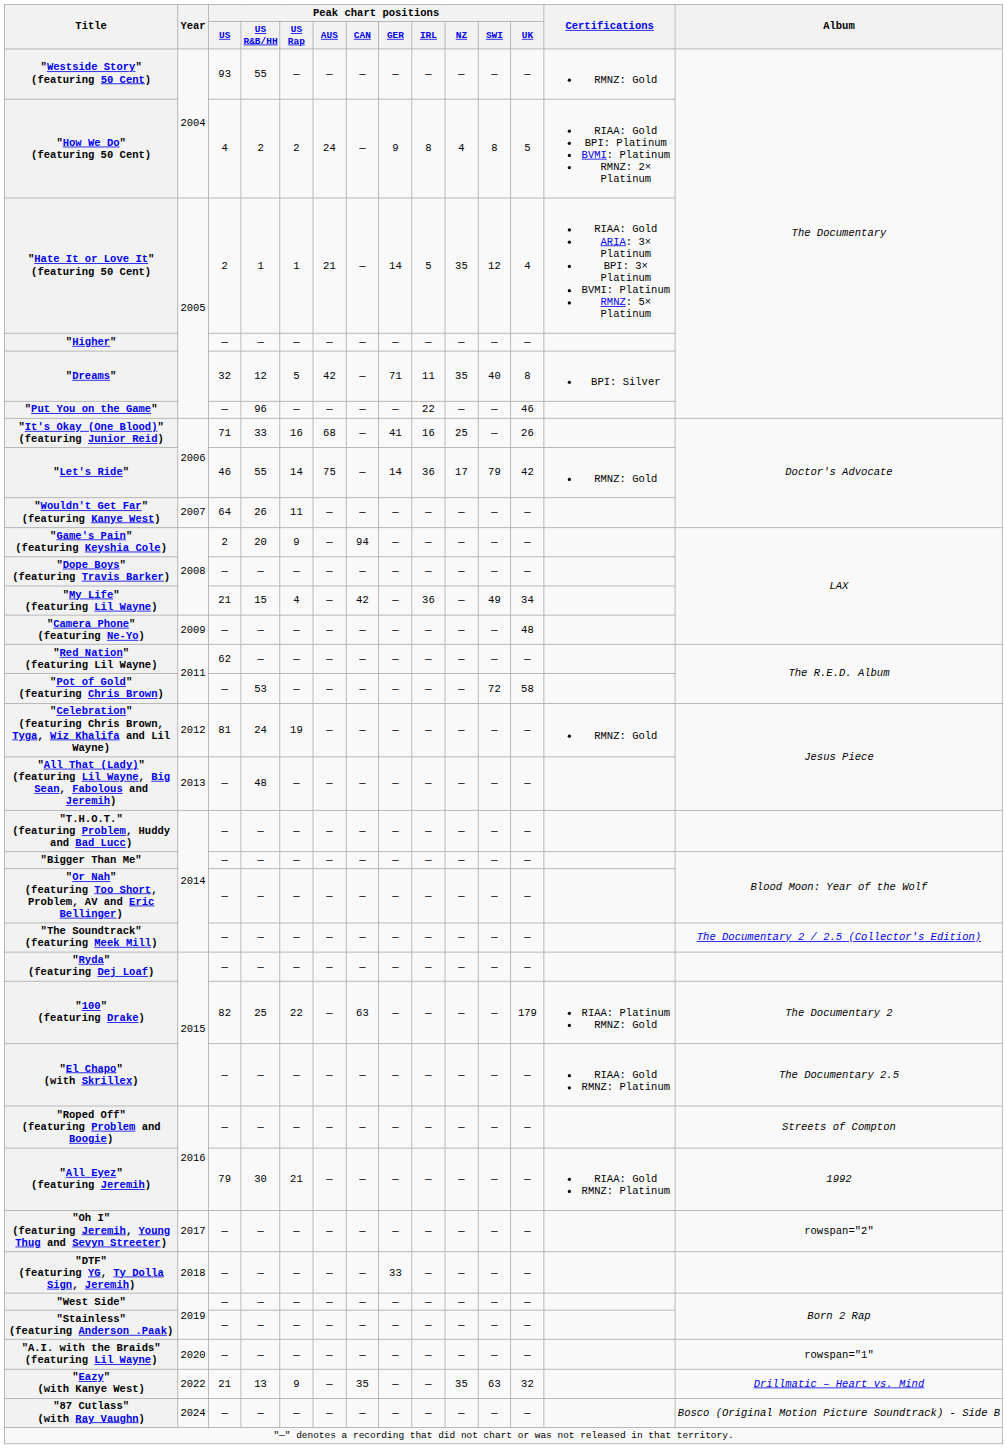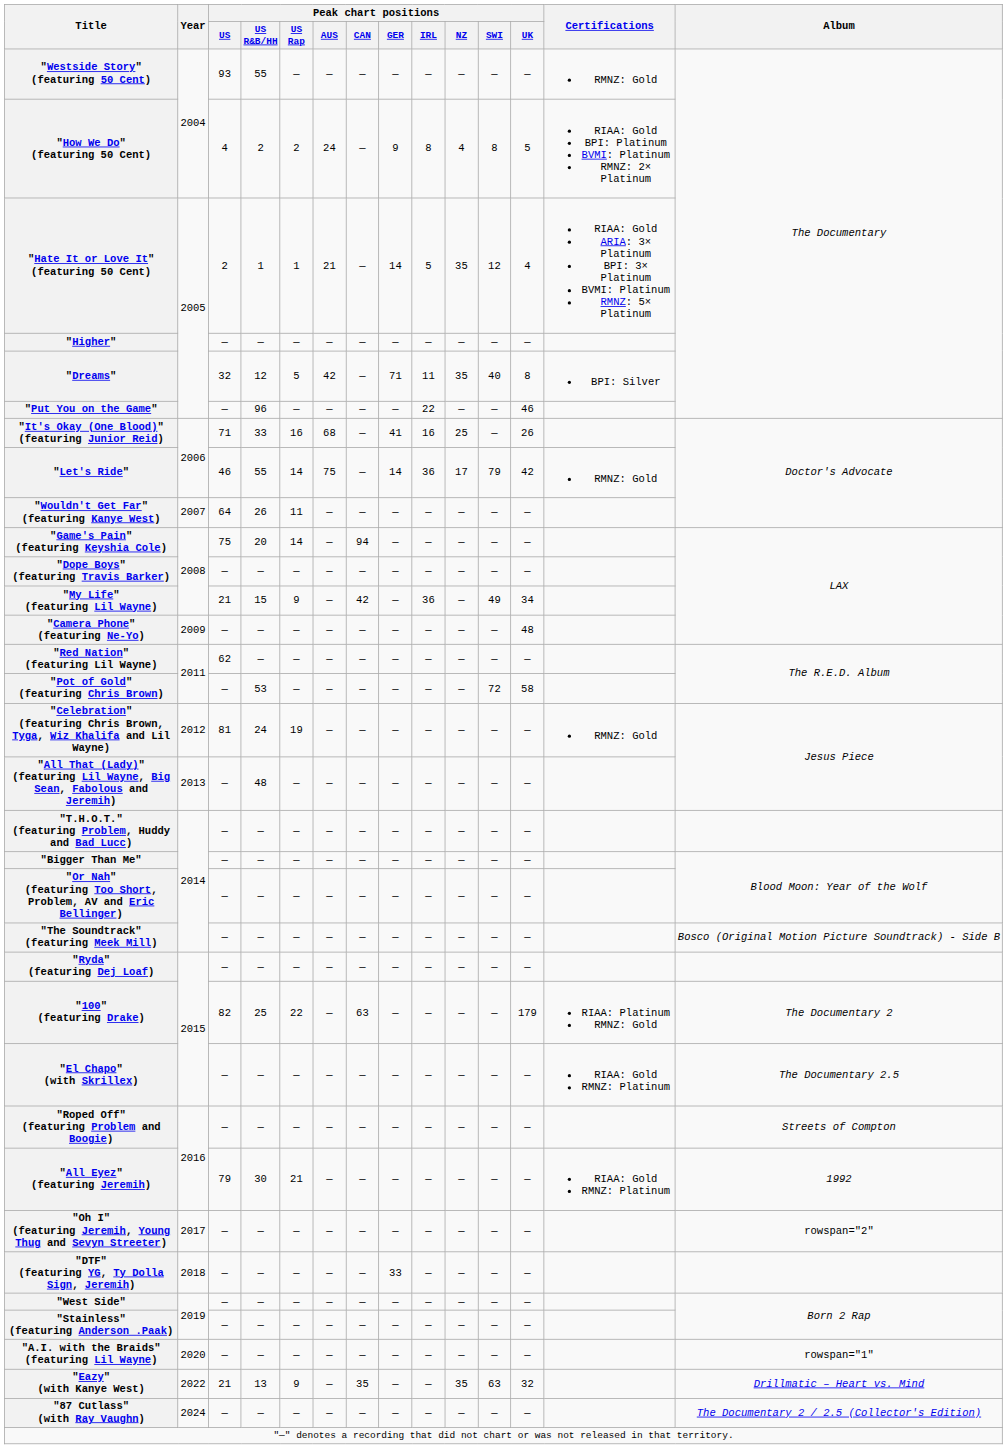(225, 542) 2 -> (225, 542) 75
(296, 542) 9 -> (296, 542) 14
(296, 601) 4 -> (296, 601) 9
(839, 937) The Documentary 2 / 2.5 (Collector's Edition) -> (839, 937) Bosco (Original Motion Picture Soundtrack) - Side B
(839, 1413) Bosco (Original Motion Picture Soundtrack) - Side B -> (839, 1413) The Documentary 2 / 2.5 (Collector's Edition)
